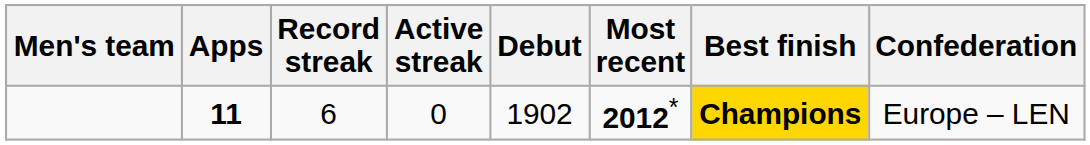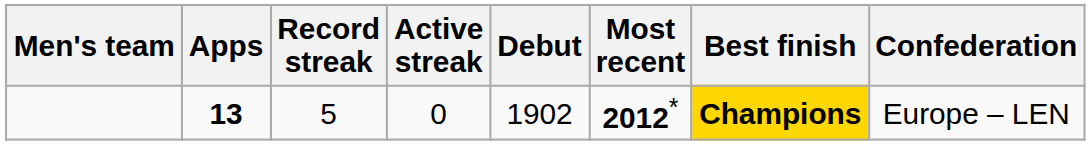(226, 113) 11 -> (226, 113) 13
(329, 113) 6 -> (329, 113) 5
